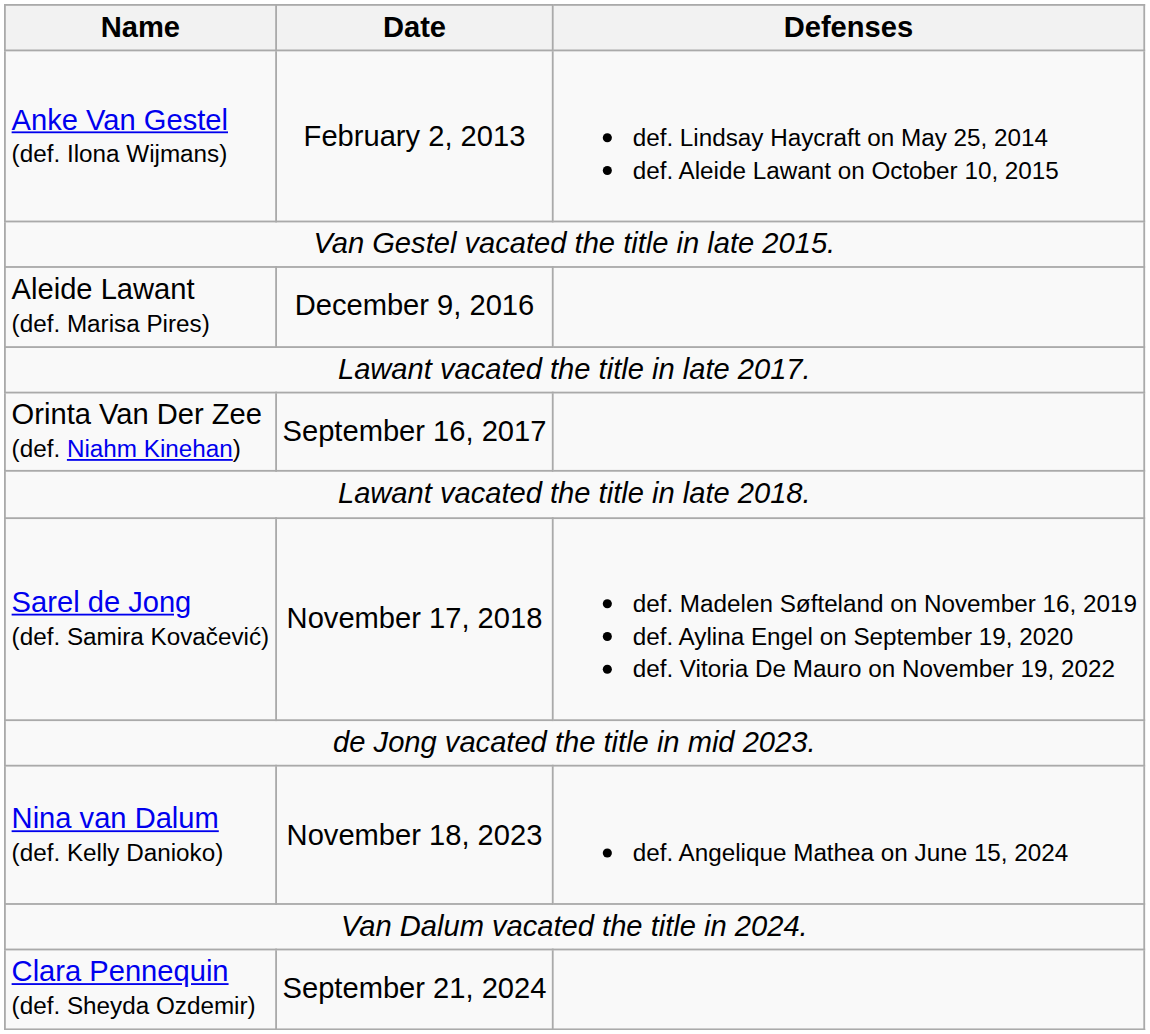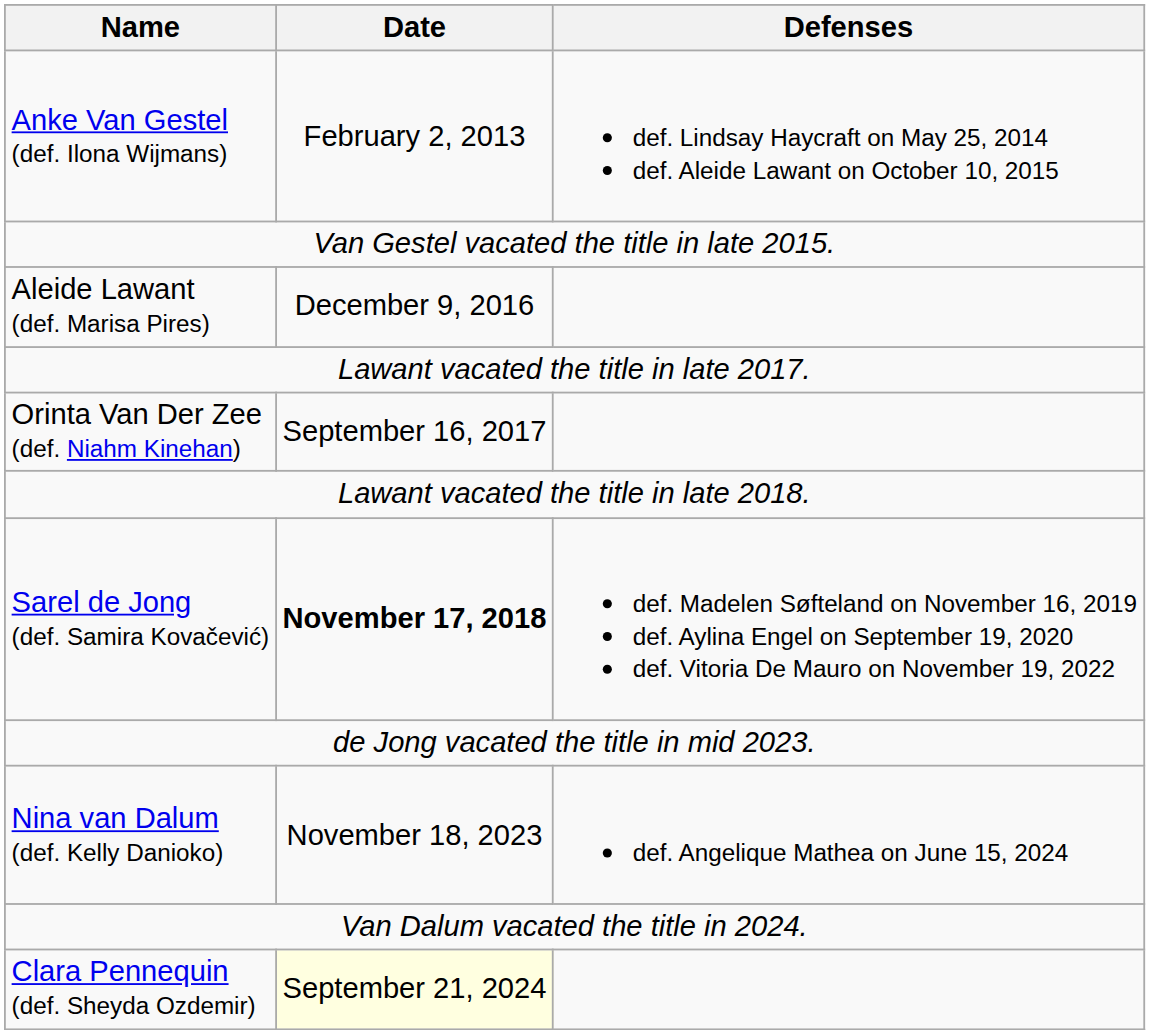(414, 618) normal -> (414, 618) bold
(414, 988) no background -> (414, 988) lightyellow background
